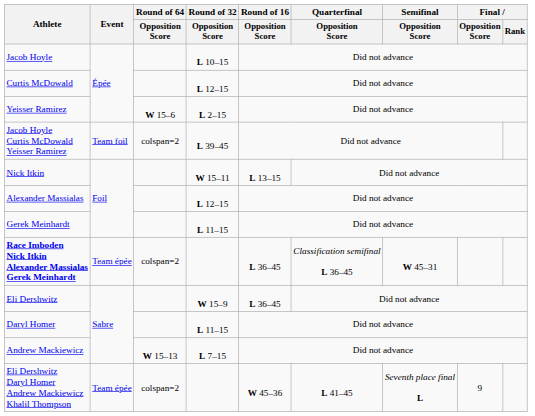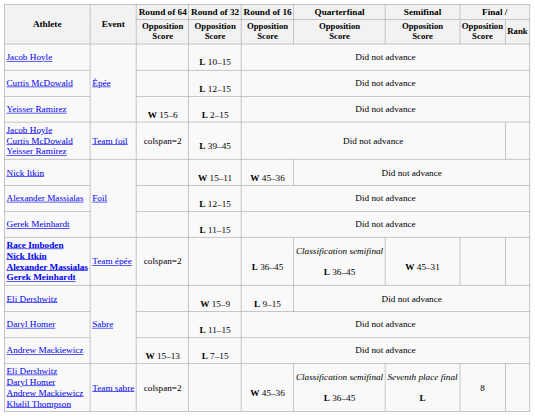(265, 178) L 13–15 -> (268, 178) W 45–36
(265, 304) L 36–45 -> (268, 304) L 9–15
(112, 388) Team épée -> (113, 388) Team sabre
(337, 393) L 41–45 -> (340, 388) Classification semifinal L 36–45
(480, 388) 9 -> (482, 388) 8
